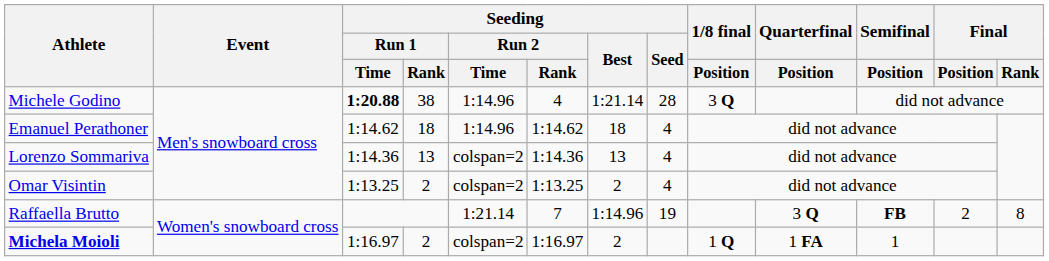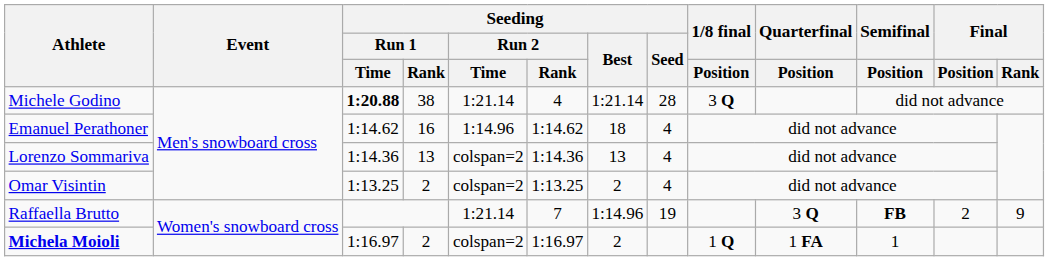(488, 100) 1:14.96 -> (488, 100) 1:21.14
(426, 129) 18 -> (426, 129) 16
(1020, 213) 8 -> (1020, 213) 9
